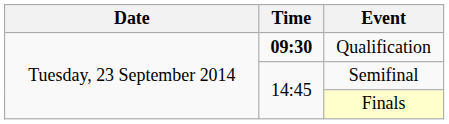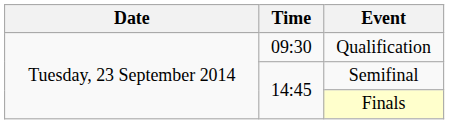(291, 47) bold -> (291, 47) normal
